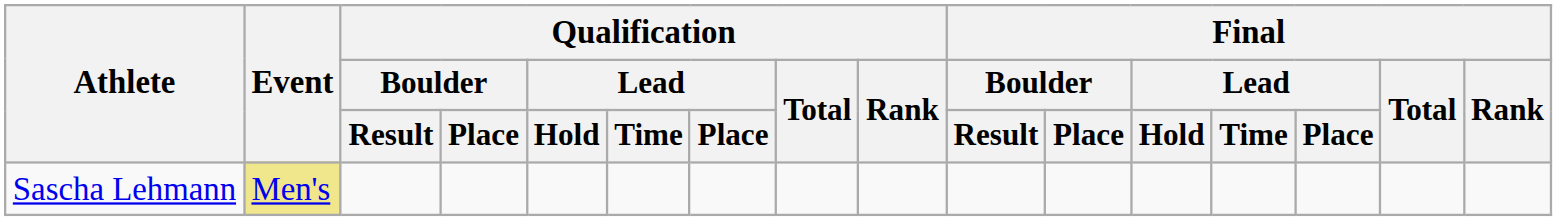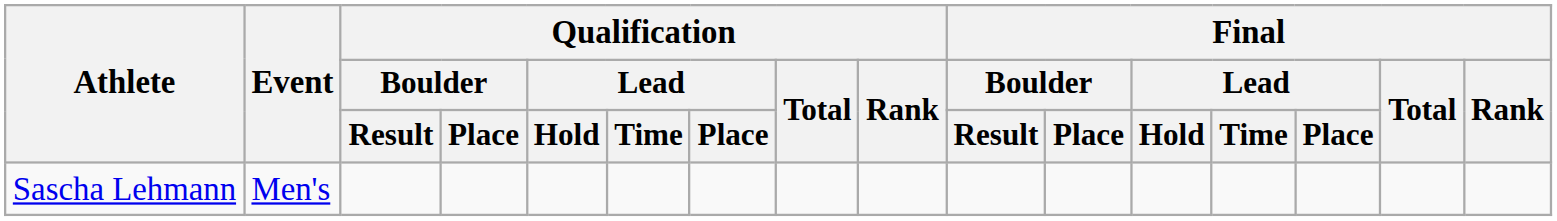(291, 188) khaki background -> (291, 188) no background
